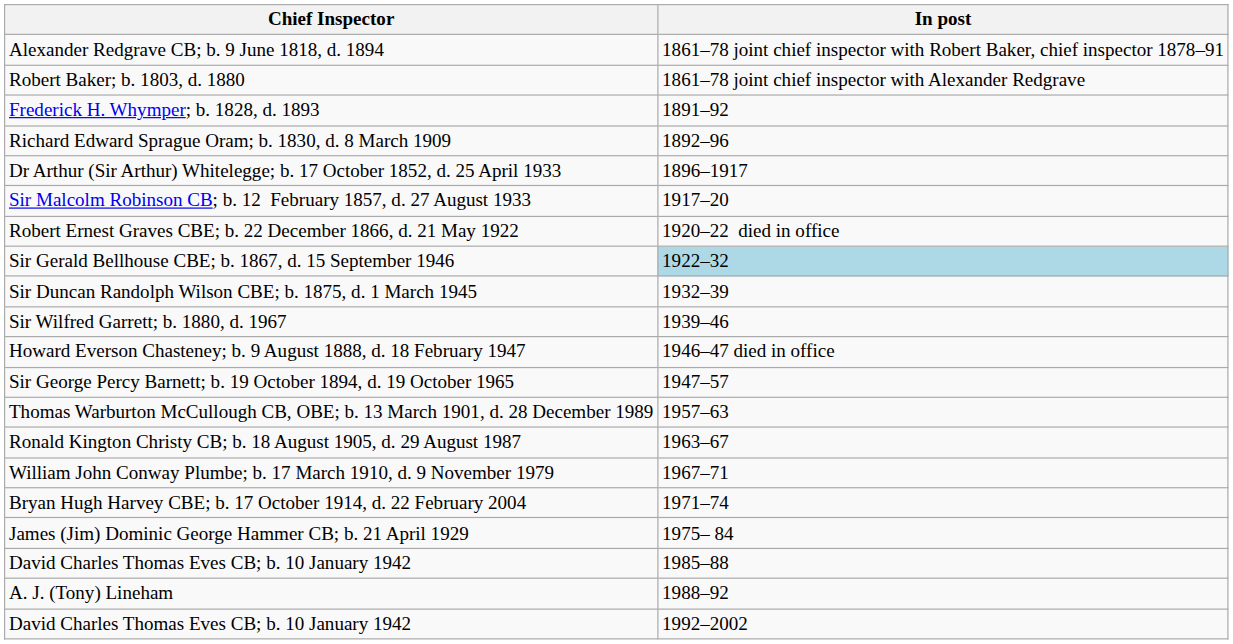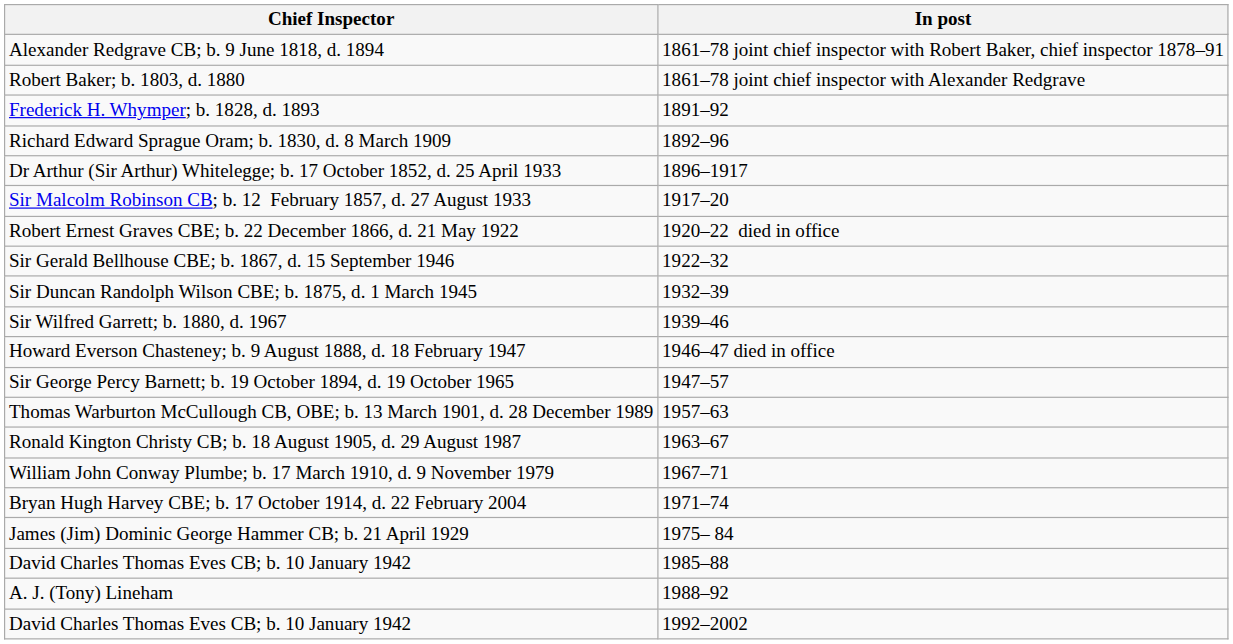(695, 261) lightblue background -> (695, 261) no background
